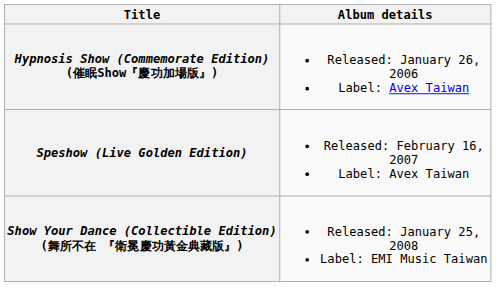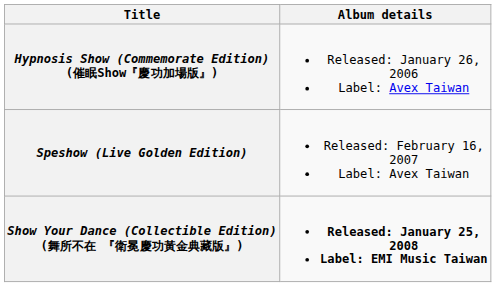(385, 245) normal -> (385, 245) bold
